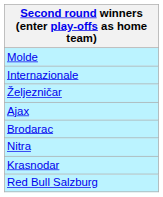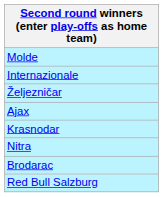(30, 129) Brodarac -> (33, 129) Krasnodar
(33, 165) Krasnodar -> (30, 165) Brodarac
